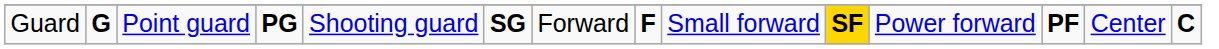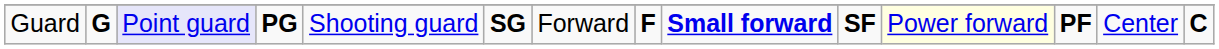(186, 24) no background -> (186, 24) lavender background
(744, 24) normal -> (750, 24) bold
(847, 24) gold background -> (860, 24) no background
(955, 24) no background -> (968, 24) lightyellow background
